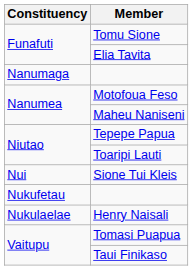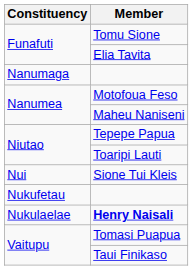(131, 214) normal -> (133, 214) bold
